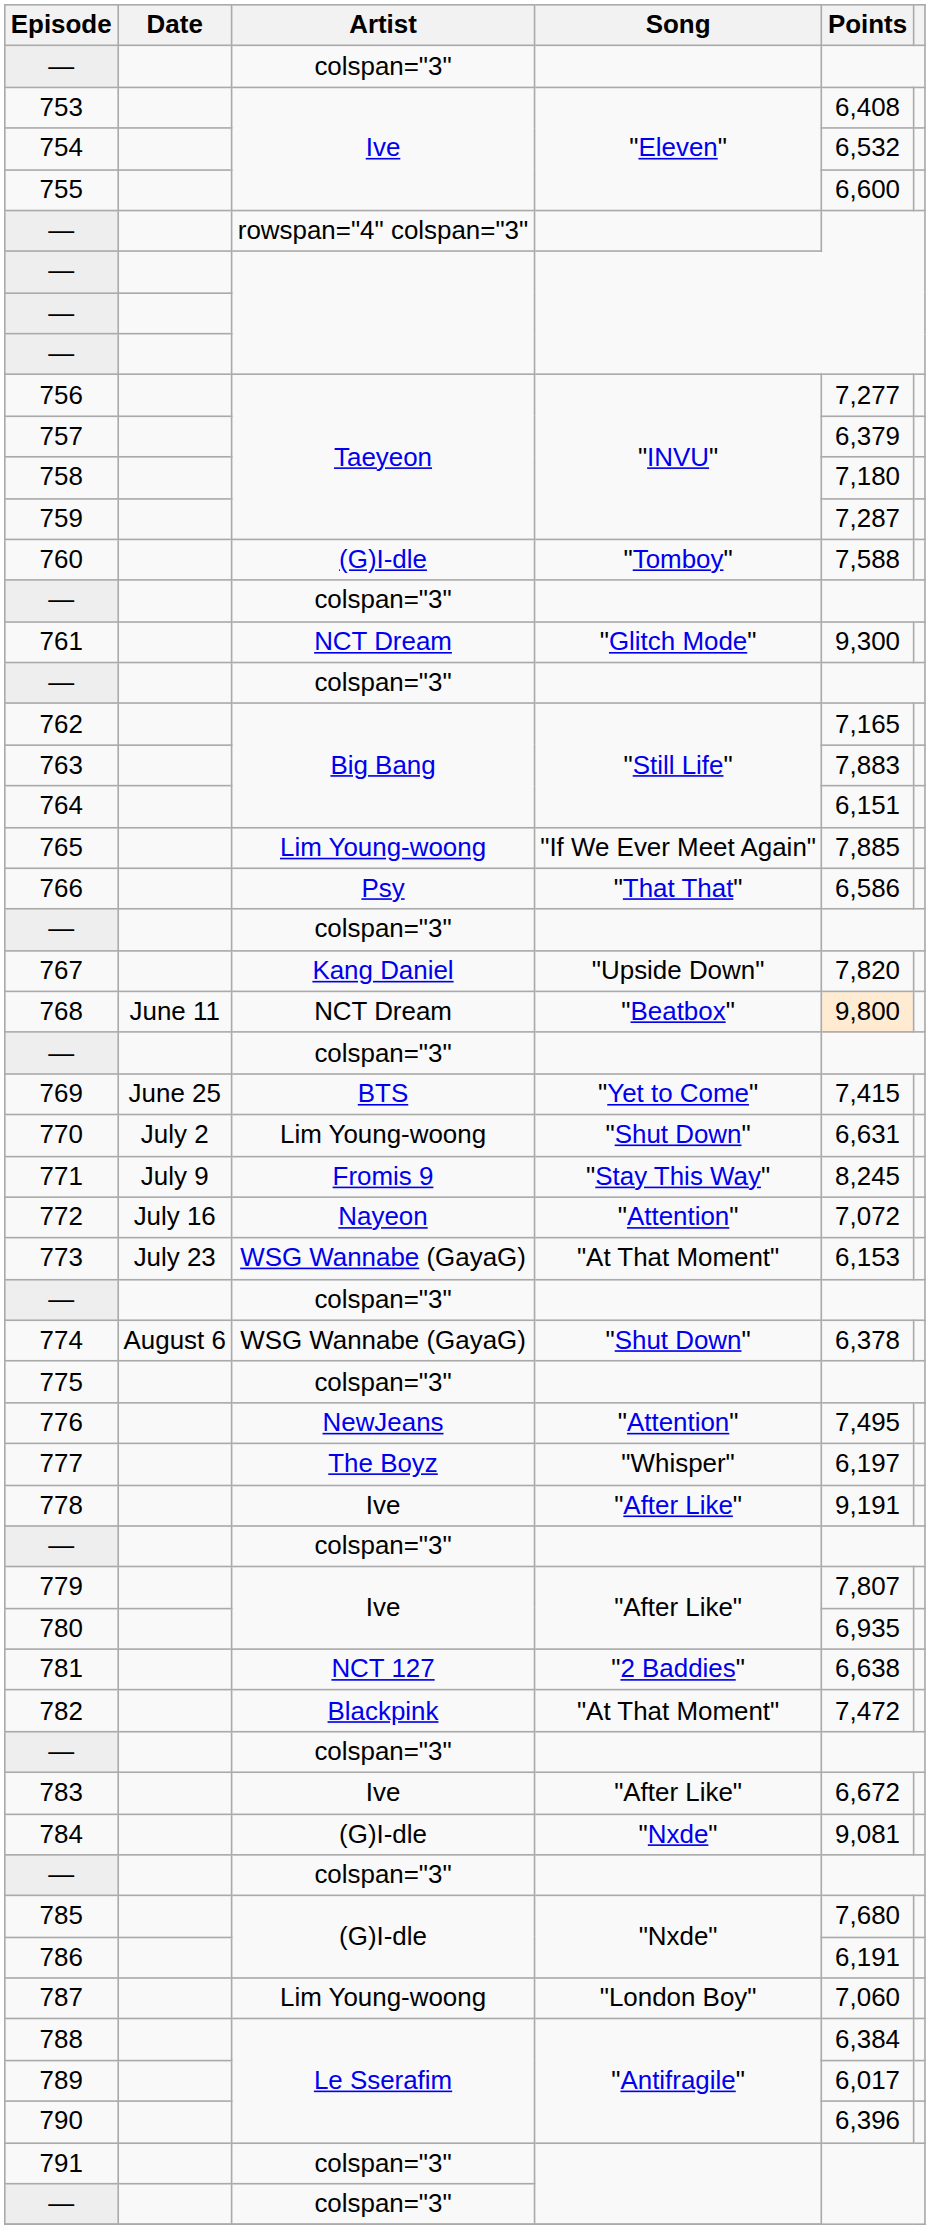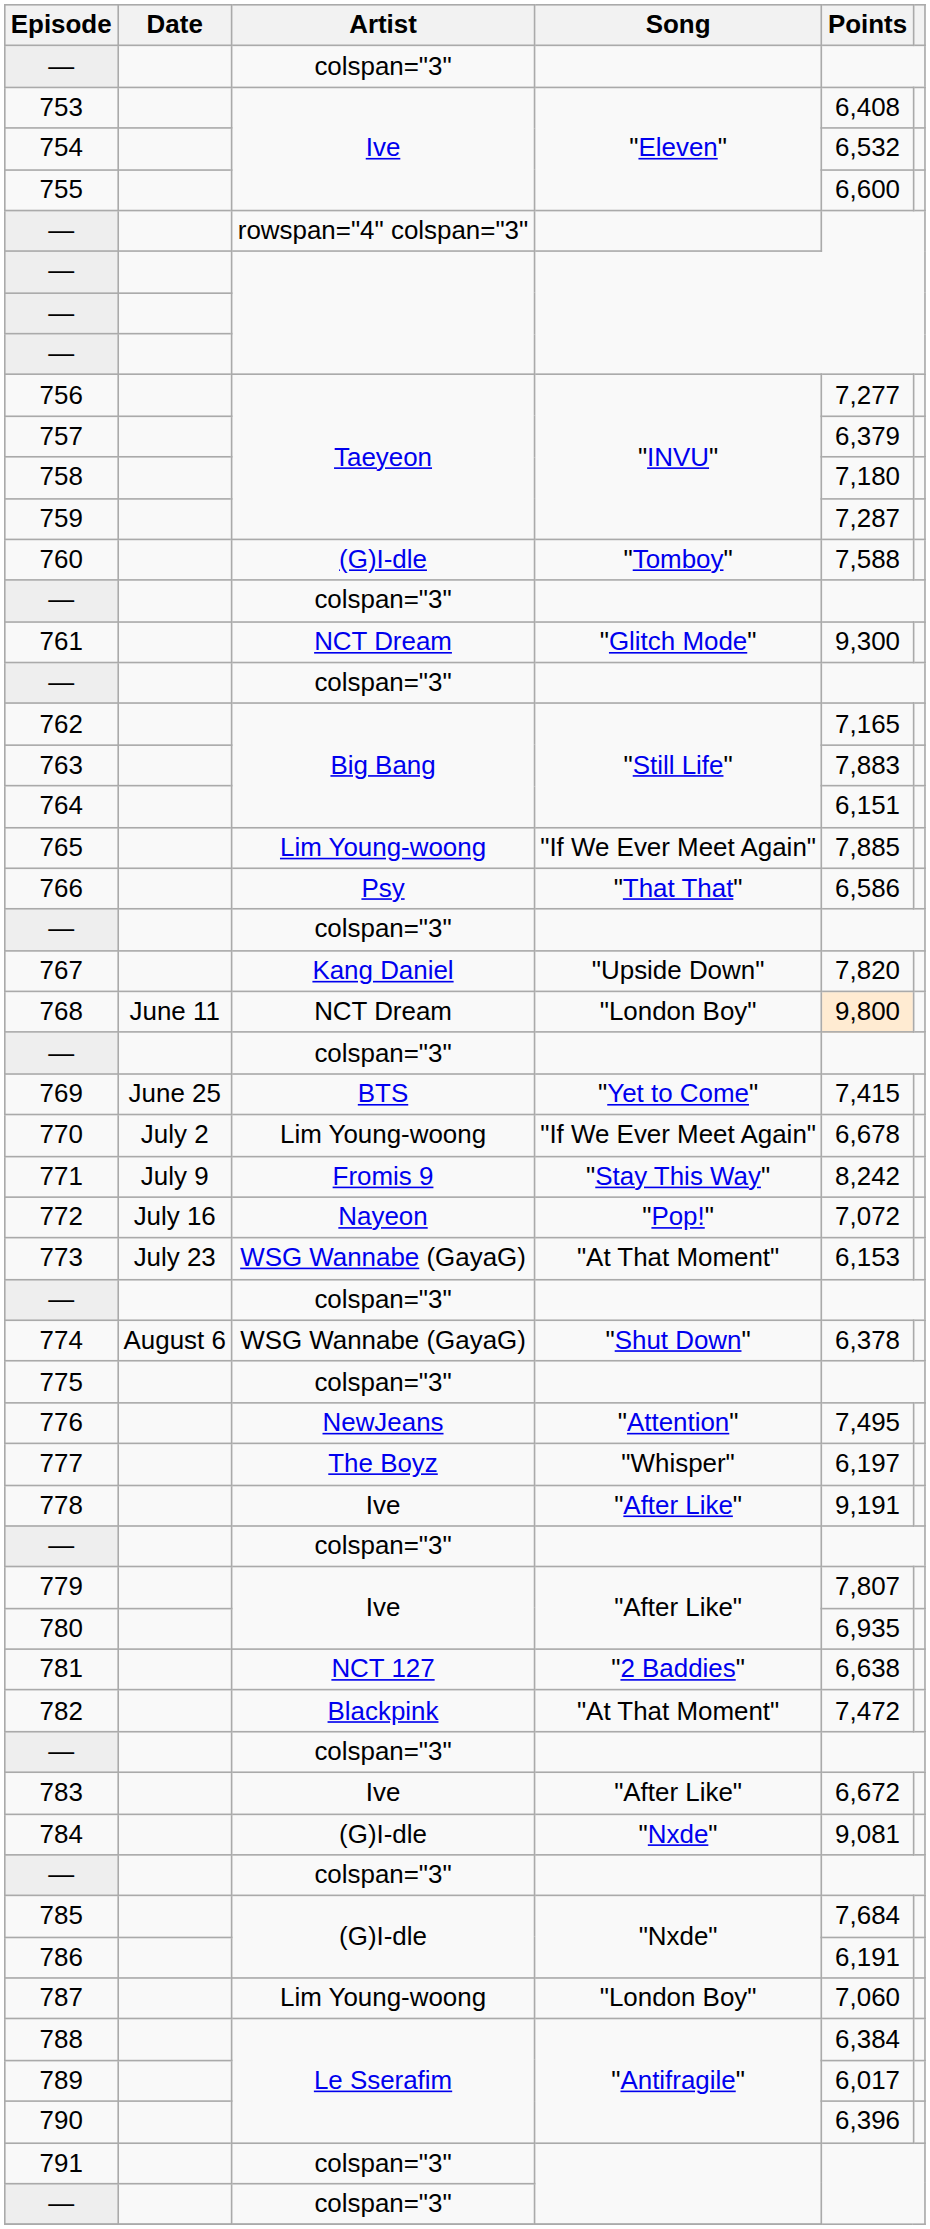(678, 1011) "Beatbox" -> (678, 1011) "London Boy"
(678, 1134) "Shut Down" -> (678, 1134) "If We Ever Meet Again"
(868, 1134) 6,631 -> (868, 1134) 6,678
(868, 1176) 8,245 -> (868, 1176) 8,242
(678, 1217) "Attention" -> (678, 1217) "Pop!"
(868, 1915) 7,680 -> (868, 1915) 7,684
